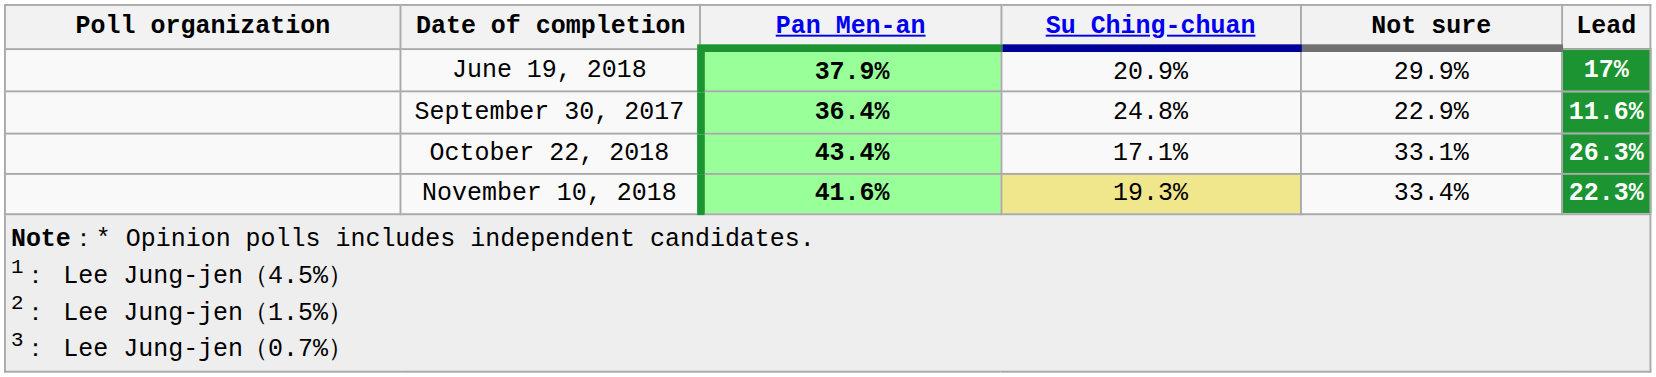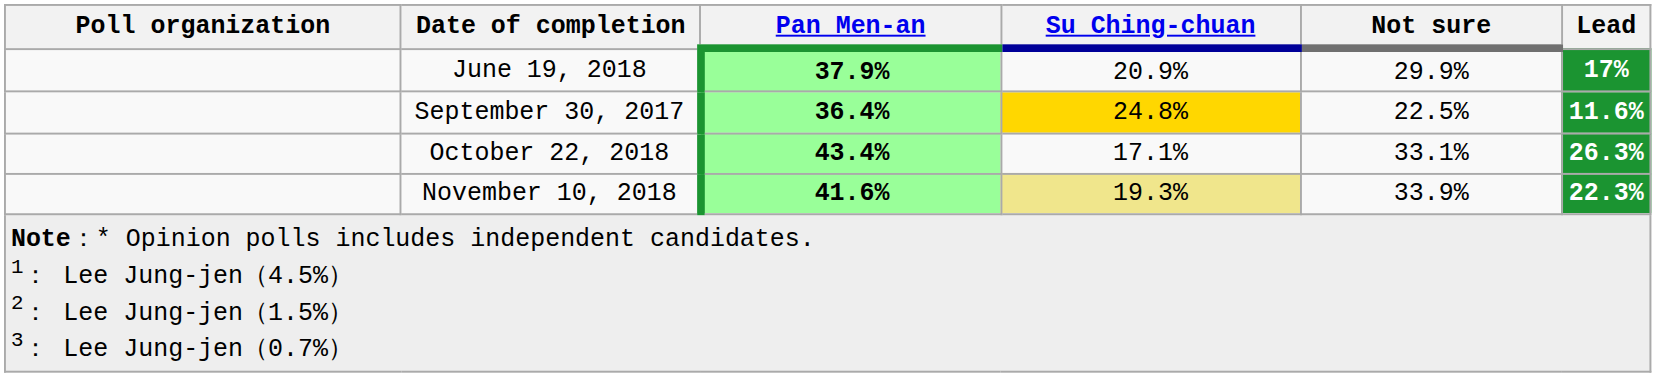(1151, 112) no background -> (1151, 112) gold background
(1431, 112) 22.9% -> (1431, 112) 22.5%
(1431, 194) 33.4% -> (1431, 194) 33.9%
